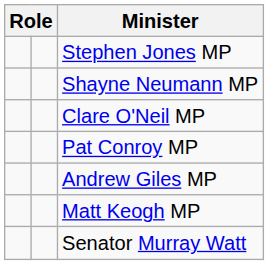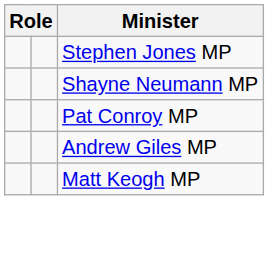- row: (134, 116)
- row: (154, 243)
